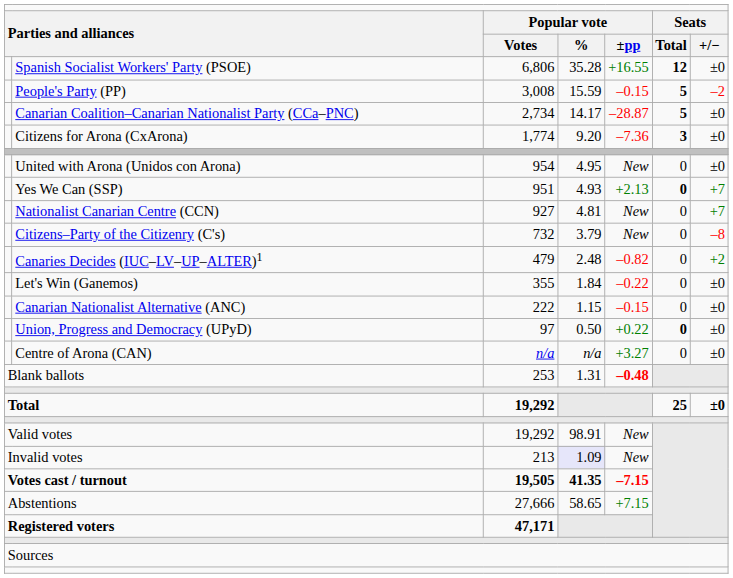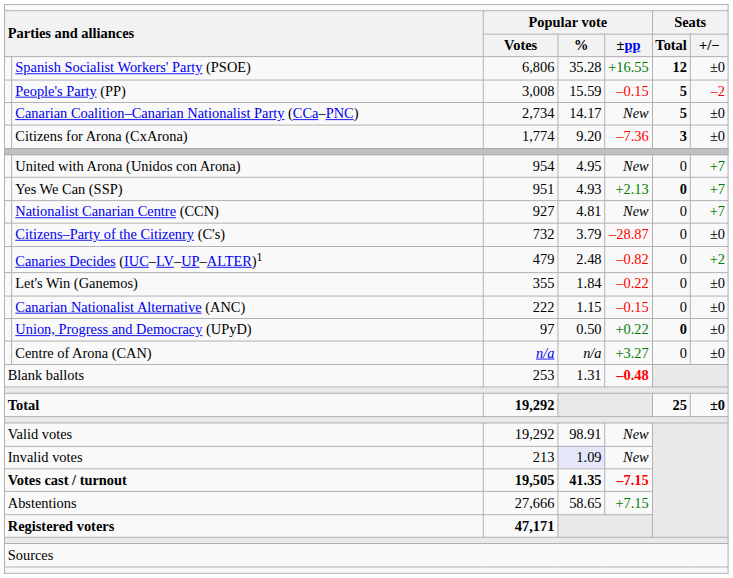(629, 113) –28.87 -> (636, 113) New
(717, 166) ±0 -> (717, 166) +7
(636, 234) New -> (629, 234) –28.87
(718, 234) –8 -> (717, 234) ±0
